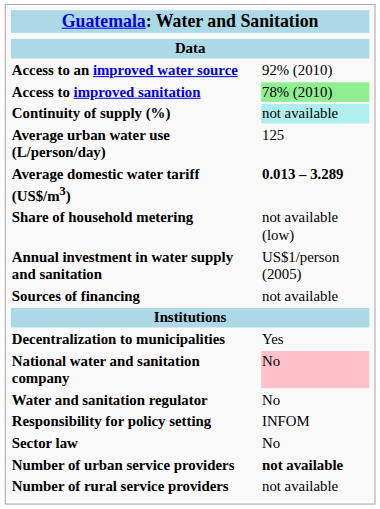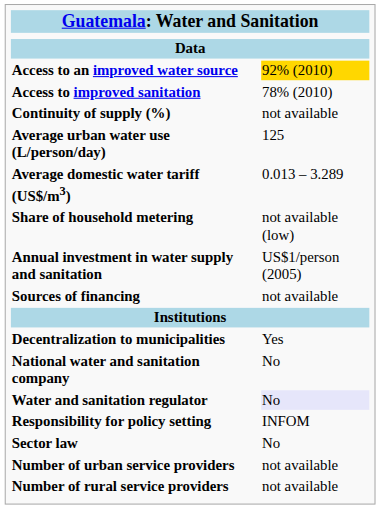(297, 70) no background -> (297, 70) gold background
(297, 91) lightgreen background -> (297, 91) no background
(300, 113) paleturquoise background -> (300, 113) no background
(303, 174) bold -> (303, 174) normal
(271, 360) pink background -> (271, 360) no background
(271, 399) no background -> (271, 399) lavender background
(303, 464) bold -> (300, 464) normal
